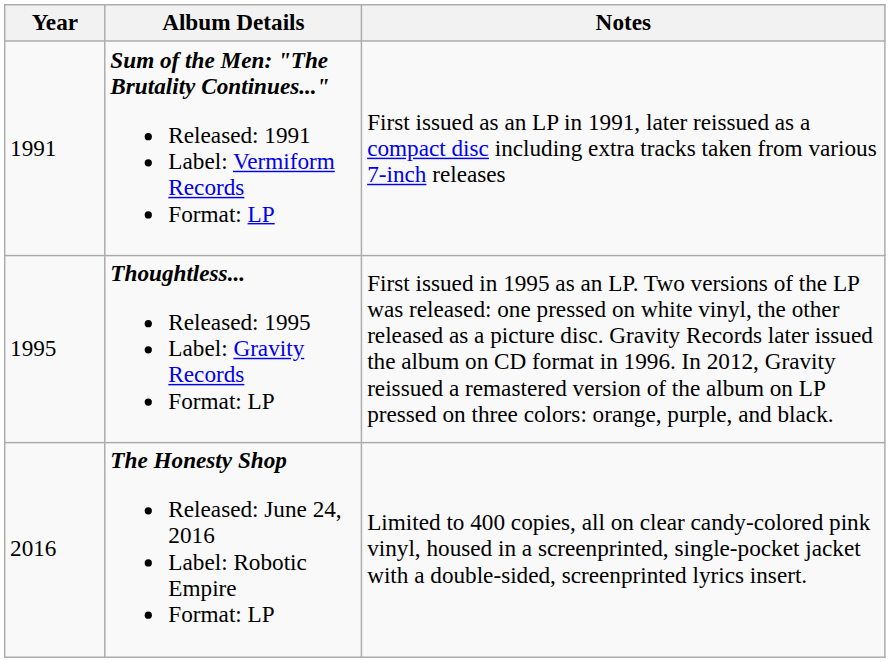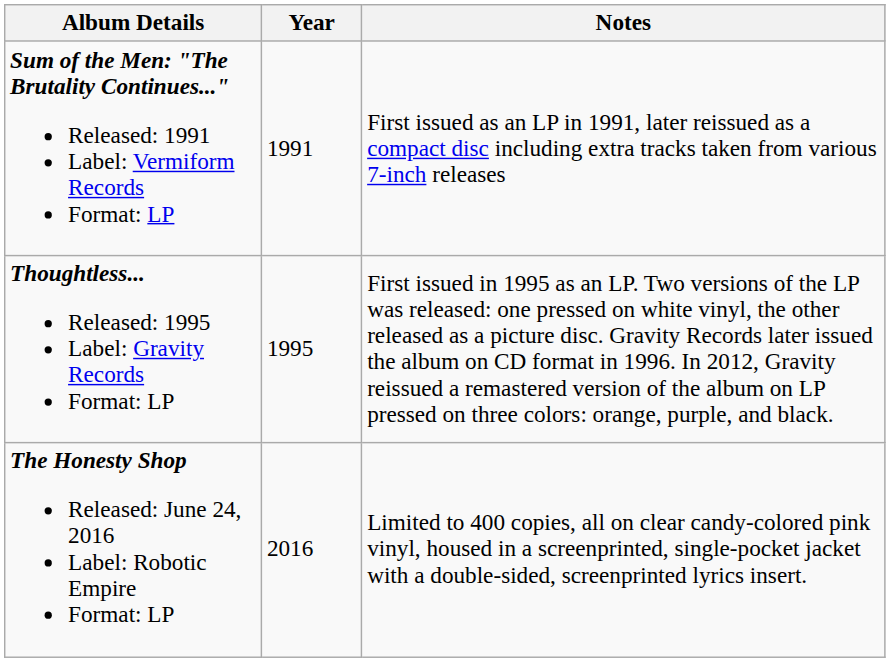columns swapped: (55, 22) <-> (233, 22)
